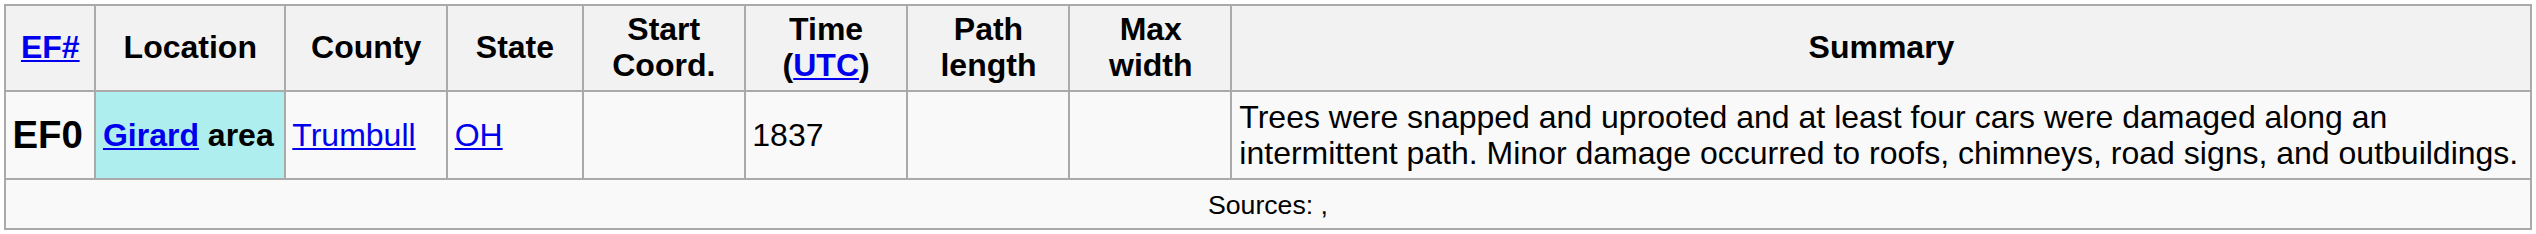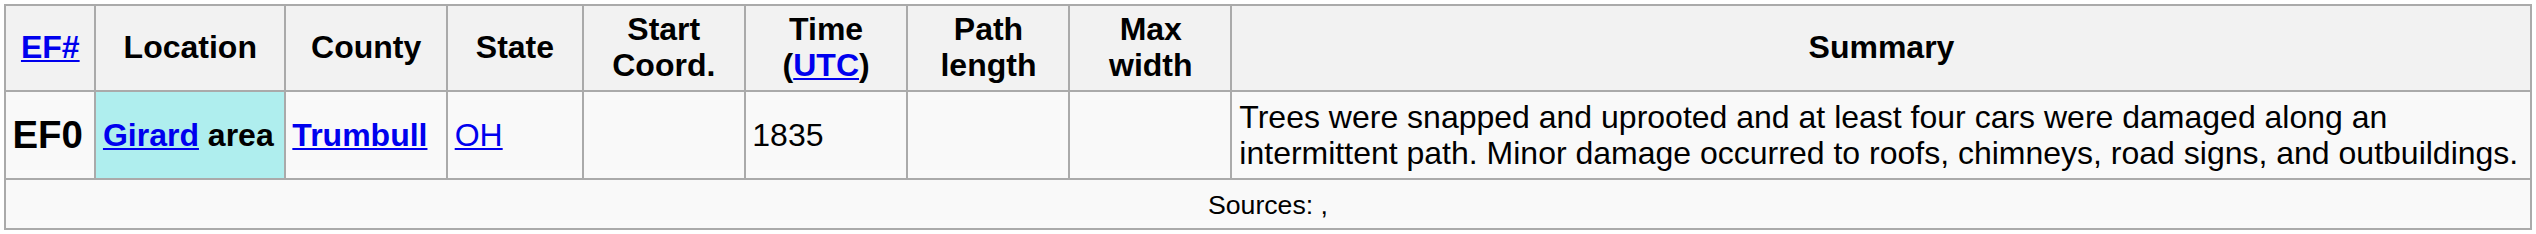(354, 134) normal -> (360, 134) bold
(788, 134) 1837 -> (788, 134) 1835
